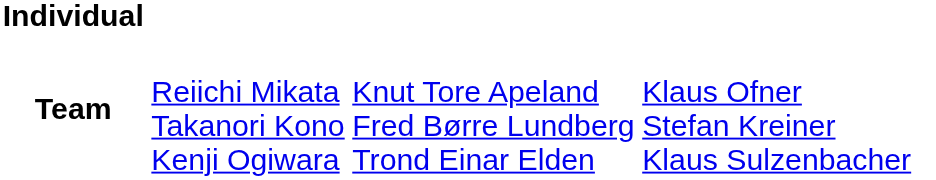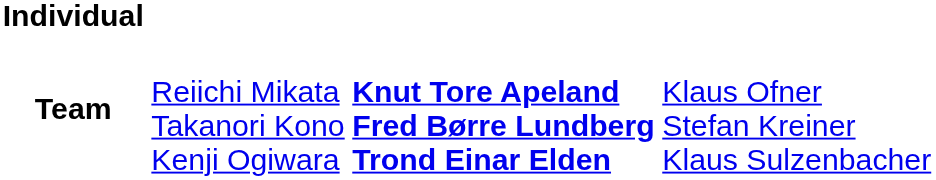(493, 125) normal -> (503, 125) bold
